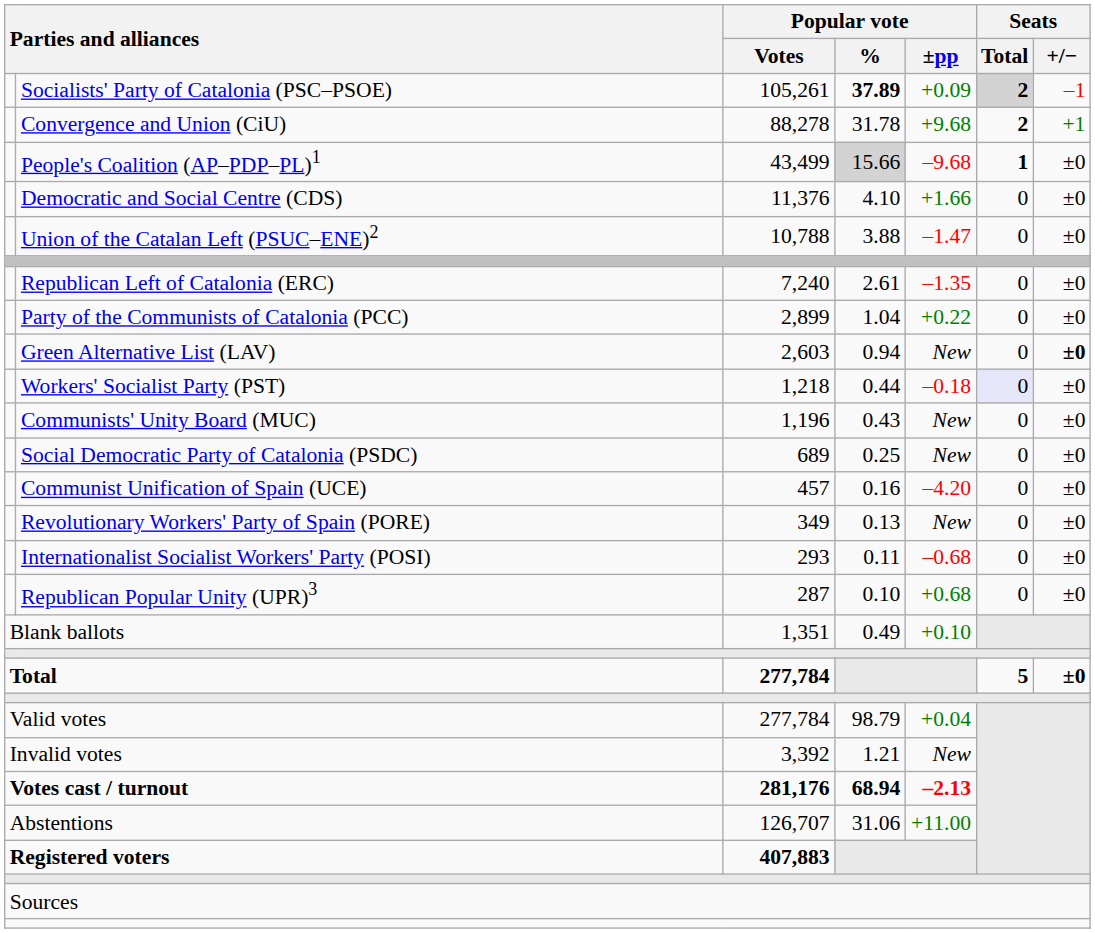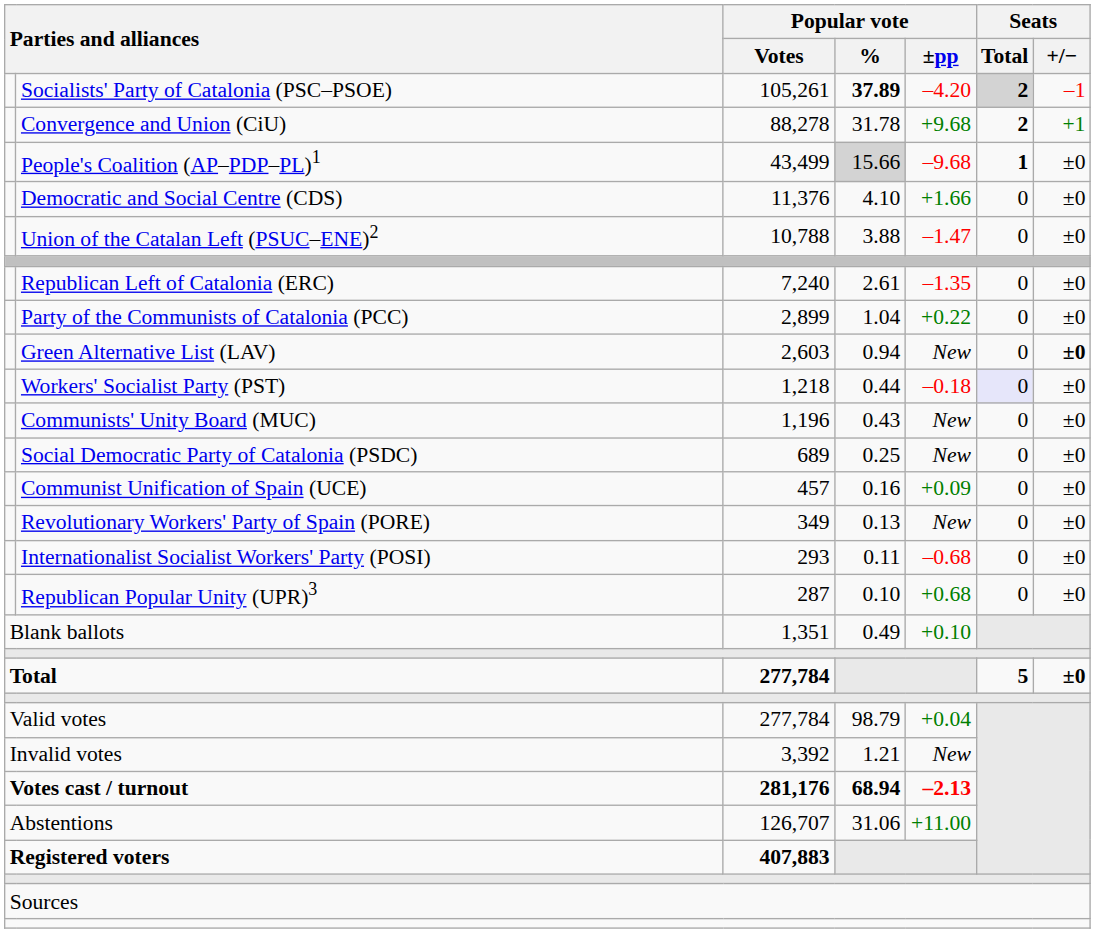(946, 90) +0.09 -> (947, 90) –4.20
(947, 488) –4.20 -> (946, 488) +0.09
